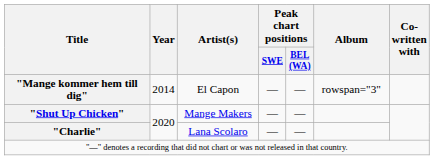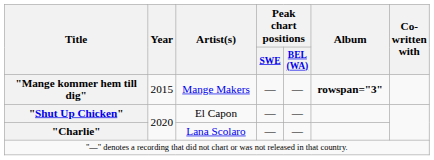(163, 89) 2014 -> (162, 89) 2015
(218, 89) El Capon -> (216, 89) Mange Makers
(351, 89) normal -> (350, 89) bold
(218, 113) Mange Makers -> (216, 113) El Capon
